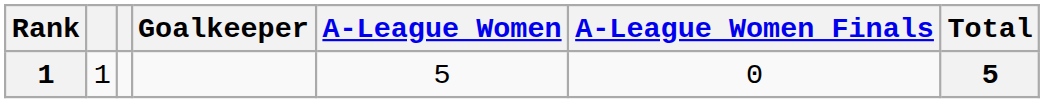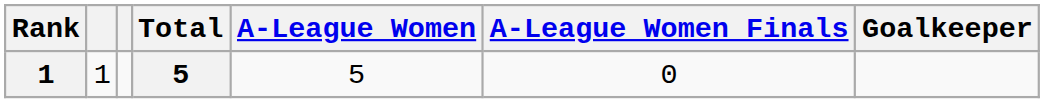columns swapped: (223, 28) <-> (990, 28)
